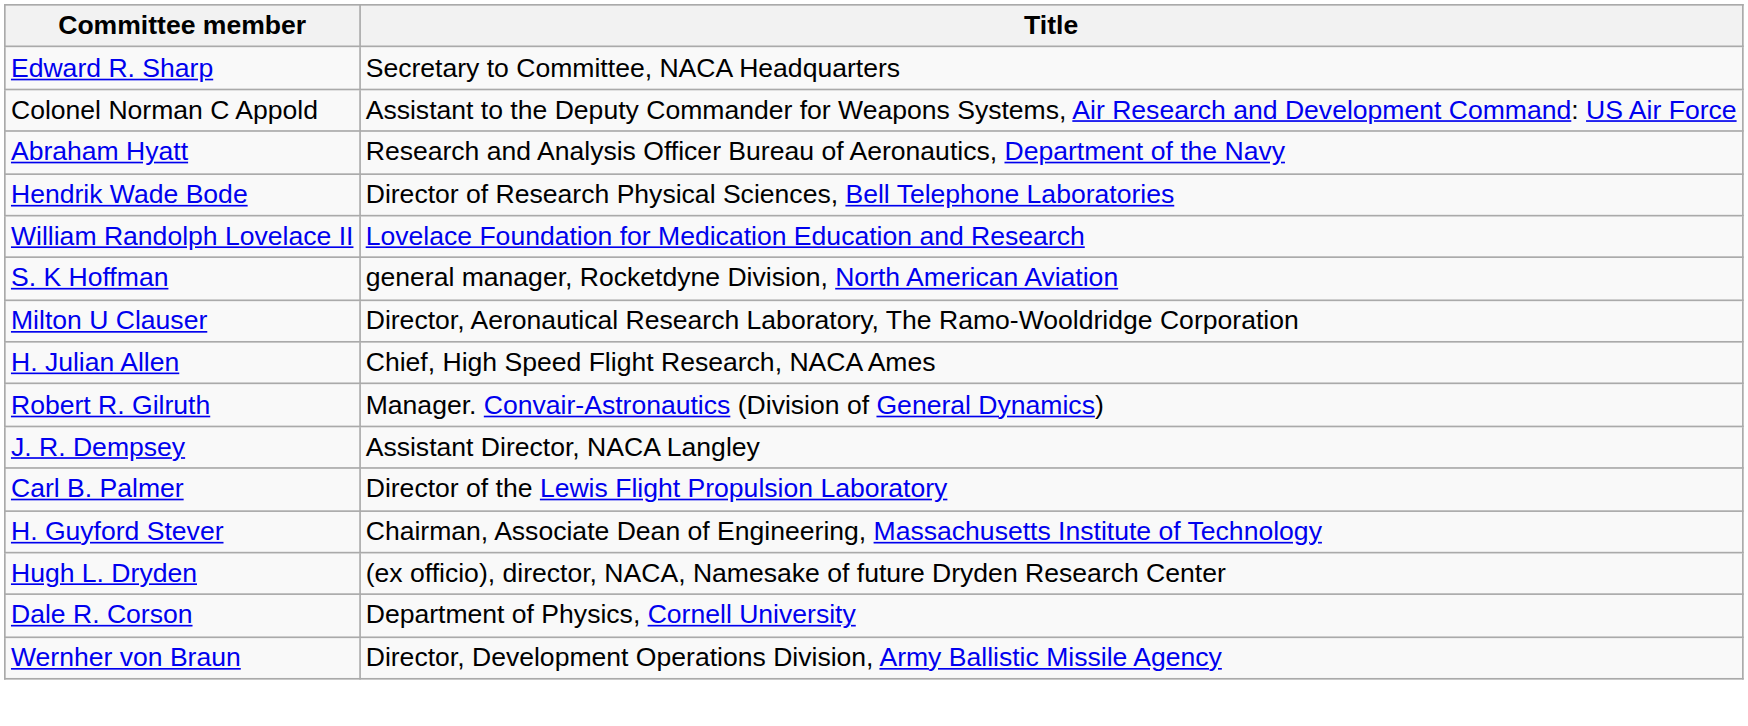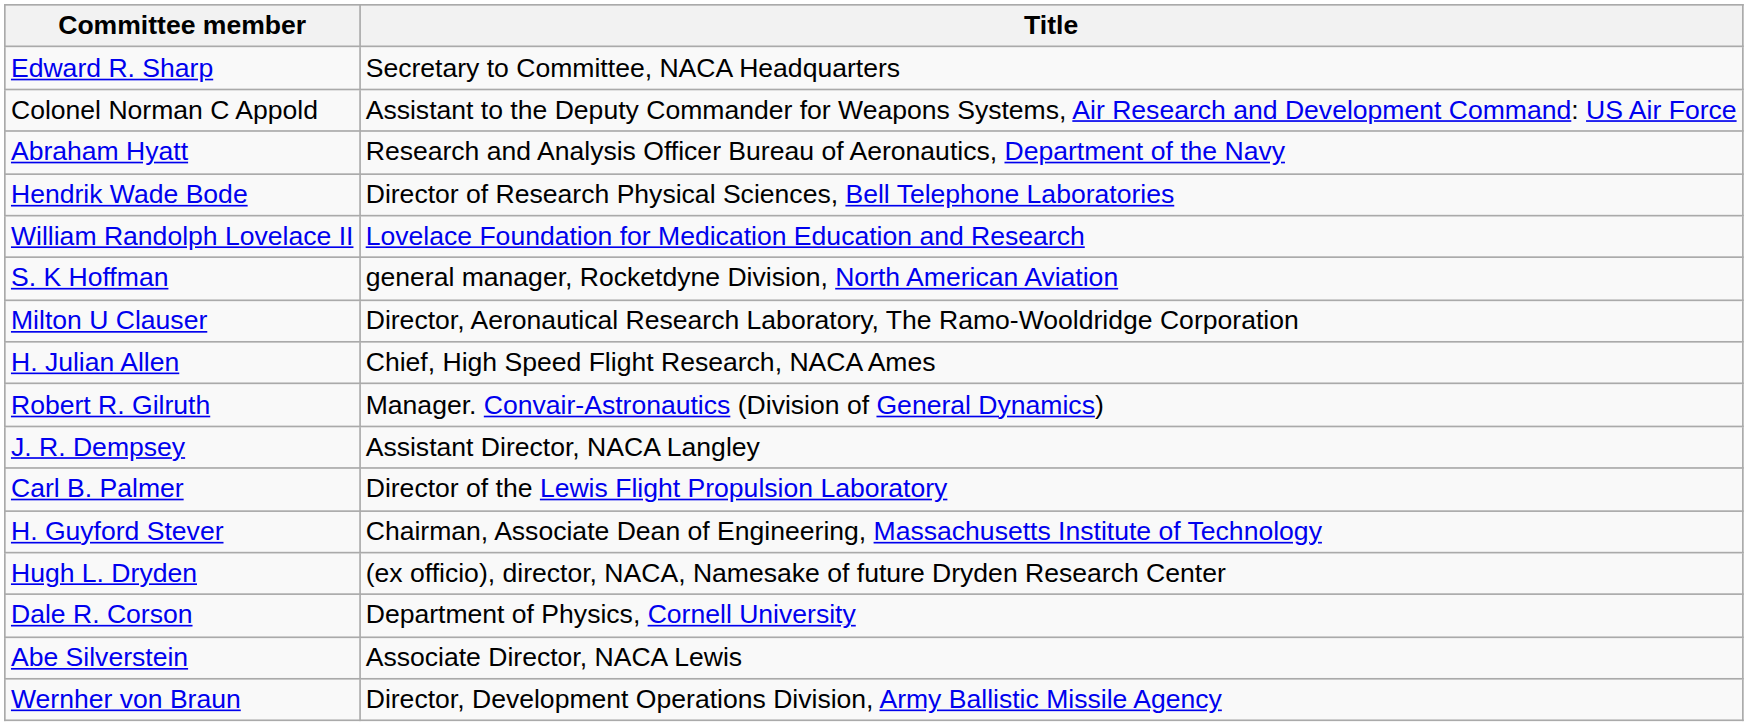+ row: (100, 657)
